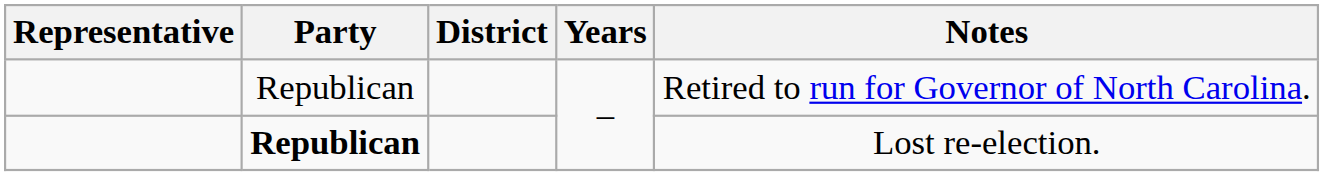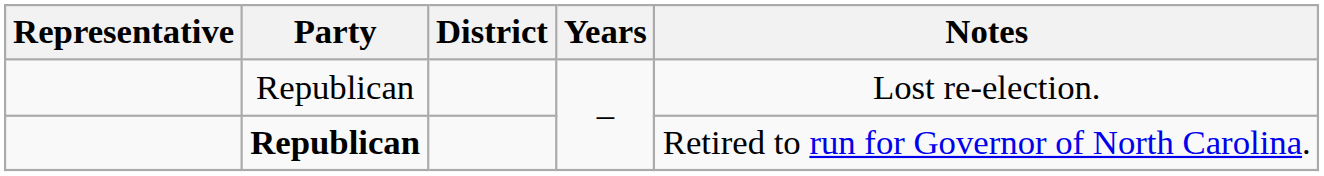(987, 87) Retired to run for Governor of North Carolina. -> (987, 87) Lost re-election.
(987, 142) Lost re-election. -> (987, 142) Retired to run for Governor of North Carolina.
